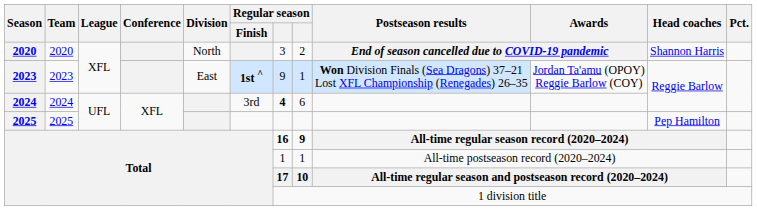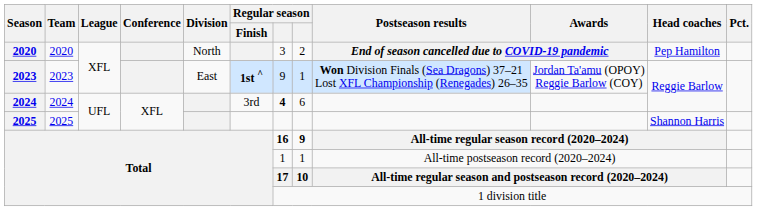(687, 51) Shannon Harris -> (687, 51) Pep Hamilton
(687, 121) Pep Hamilton -> (687, 121) Shannon Harris
